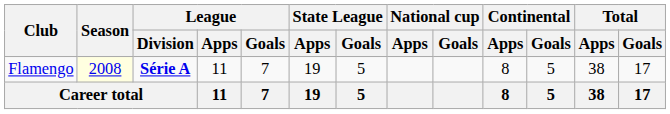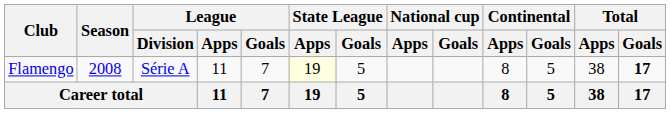(105, 69) lightyellow background -> (105, 69) no background
(165, 69) bold -> (165, 69) normal
(312, 69) no background -> (312, 69) lightyellow background
(642, 69) normal -> (642, 69) bold
